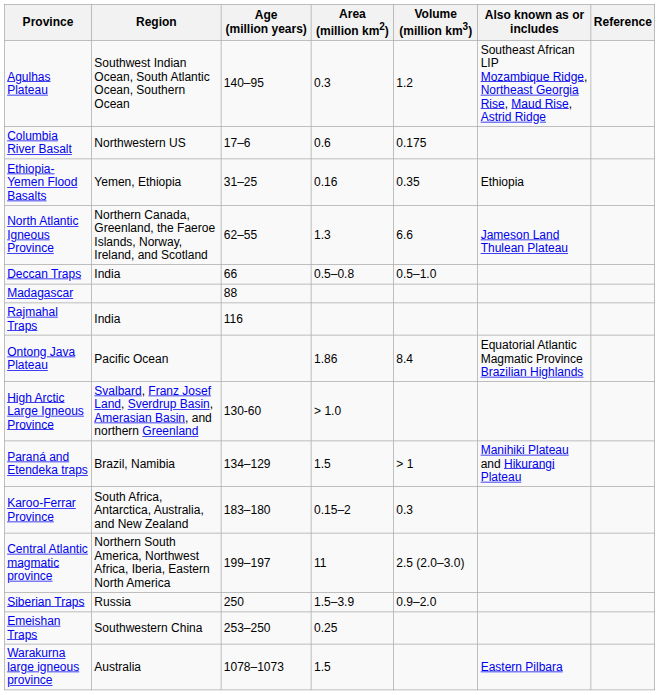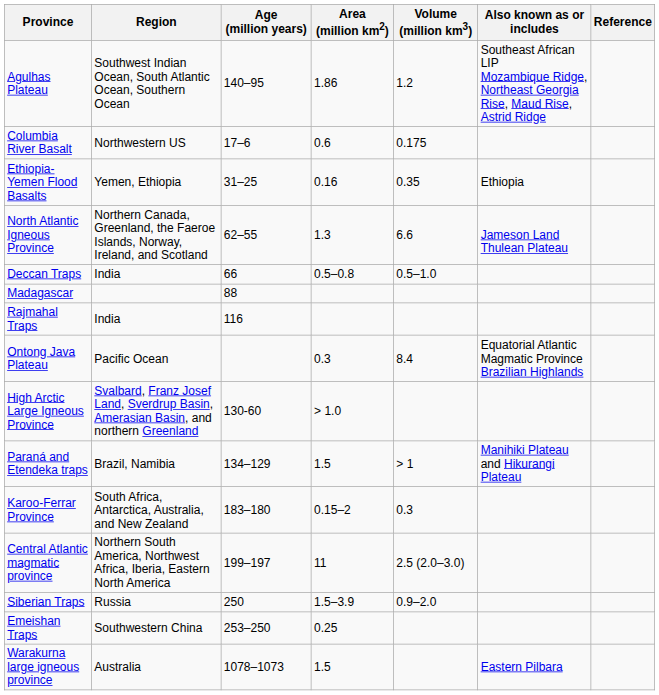(322, 83) 0.3 -> (326, 83) 1.86
(326, 358) 1.86 -> (322, 358) 0.3
